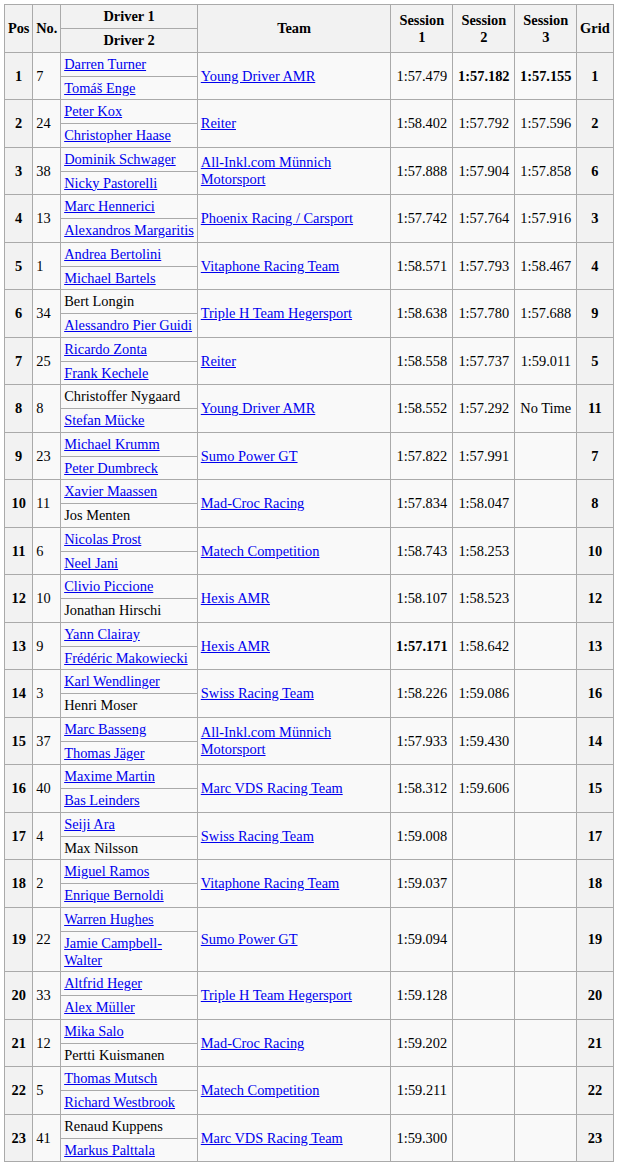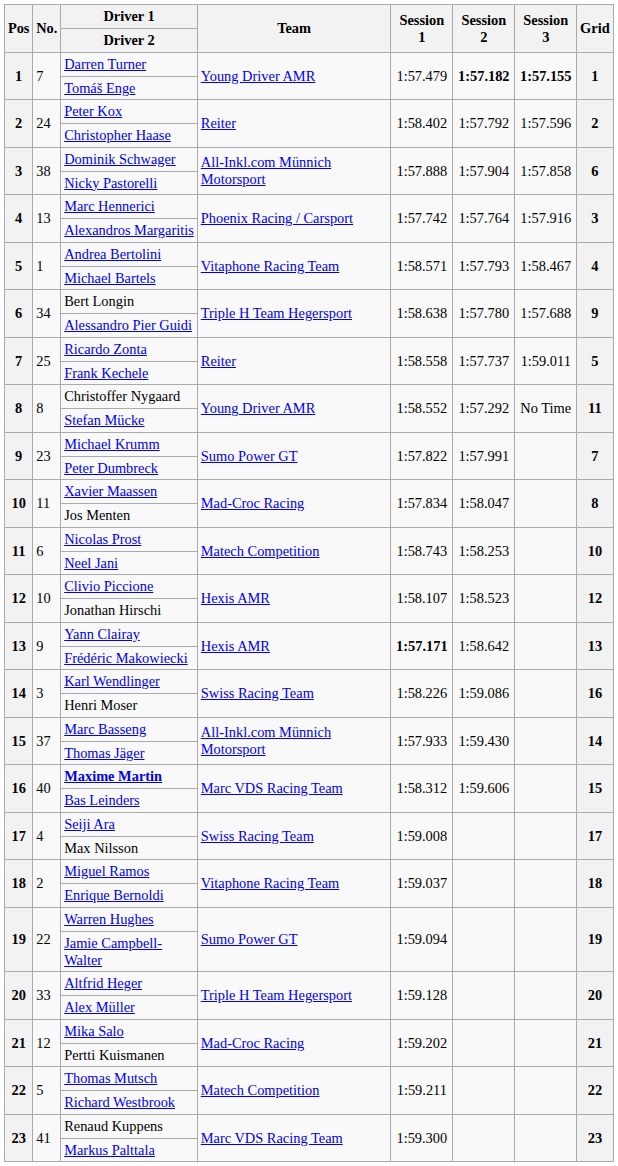(110, 776) normal -> (113, 776) bold
